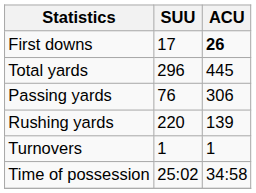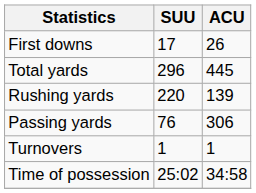(215, 44) bold -> (215, 44) normal
rows swapped: (61, 122) <-> (60, 96)
